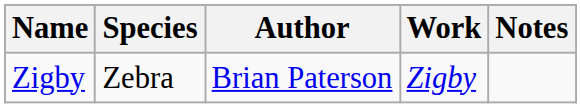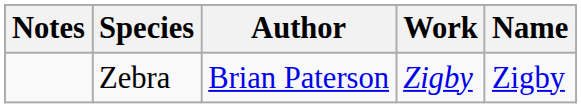columns swapped: (50, 28) <-> (532, 28)
